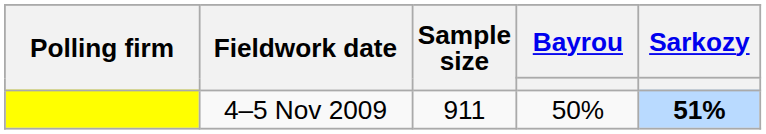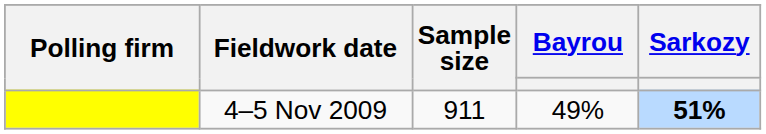(578, 109) 50% -> (578, 109) 49%
